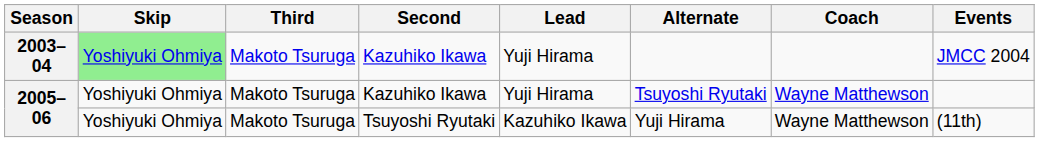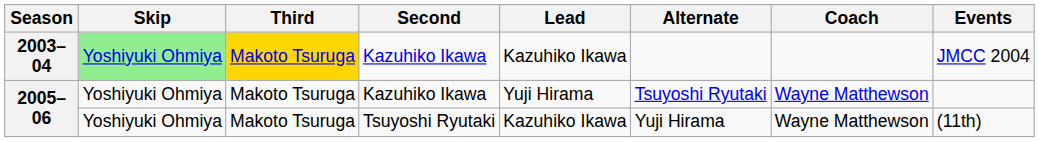(293, 56) no background -> (293, 56) gold background
(548, 56) Yuji Hirama -> (565, 56) Kazuhiko Ikawa
